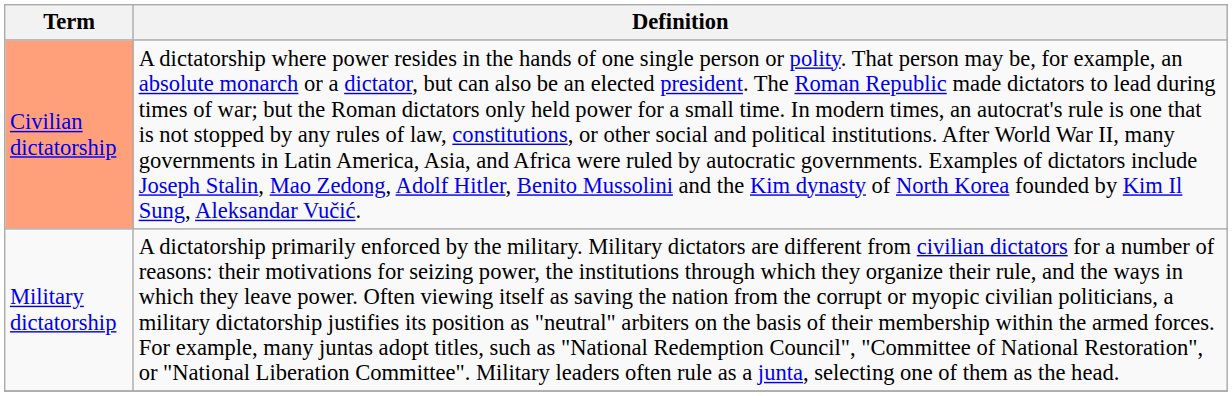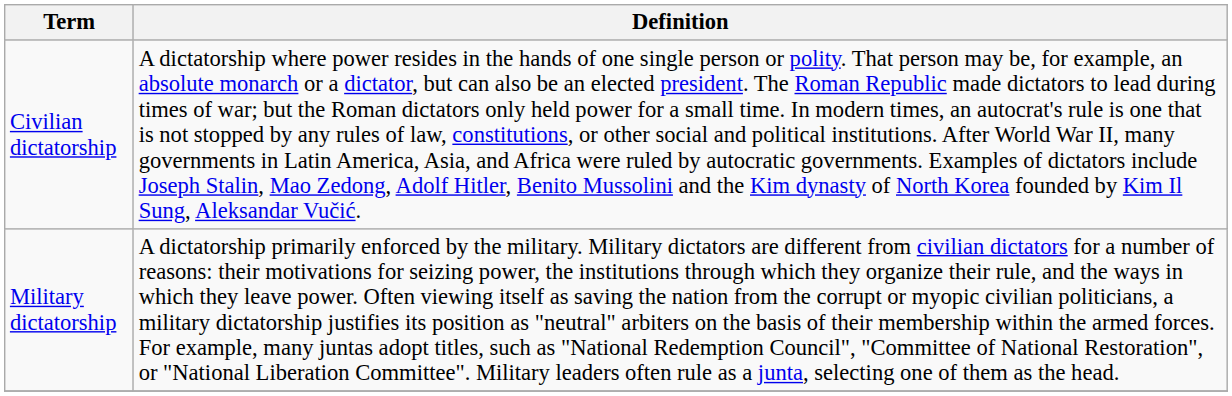(63, 134) lightsalmon background -> (63, 134) no background
